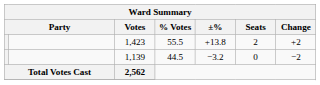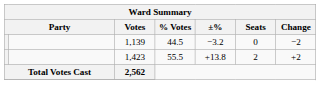rows swapped: (135, 42) <-> (135, 57)
